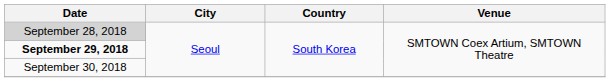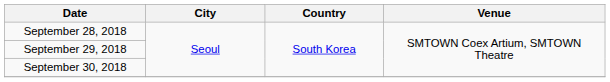(75, 31) lightgrey background -> (75, 31) no background
(75, 49) bold -> (75, 49) normal
